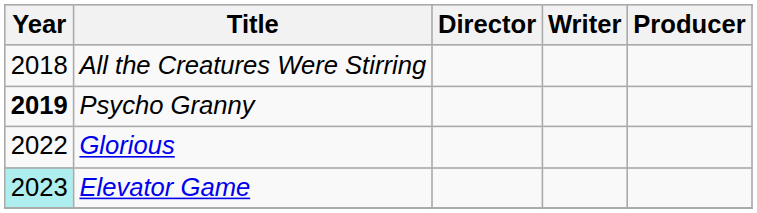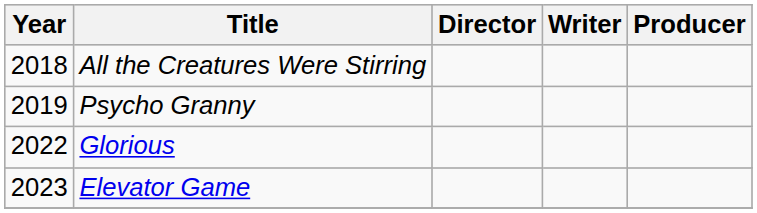(39, 106) bold -> (39, 106) normal
(39, 187) paleturquoise background -> (39, 187) no background
